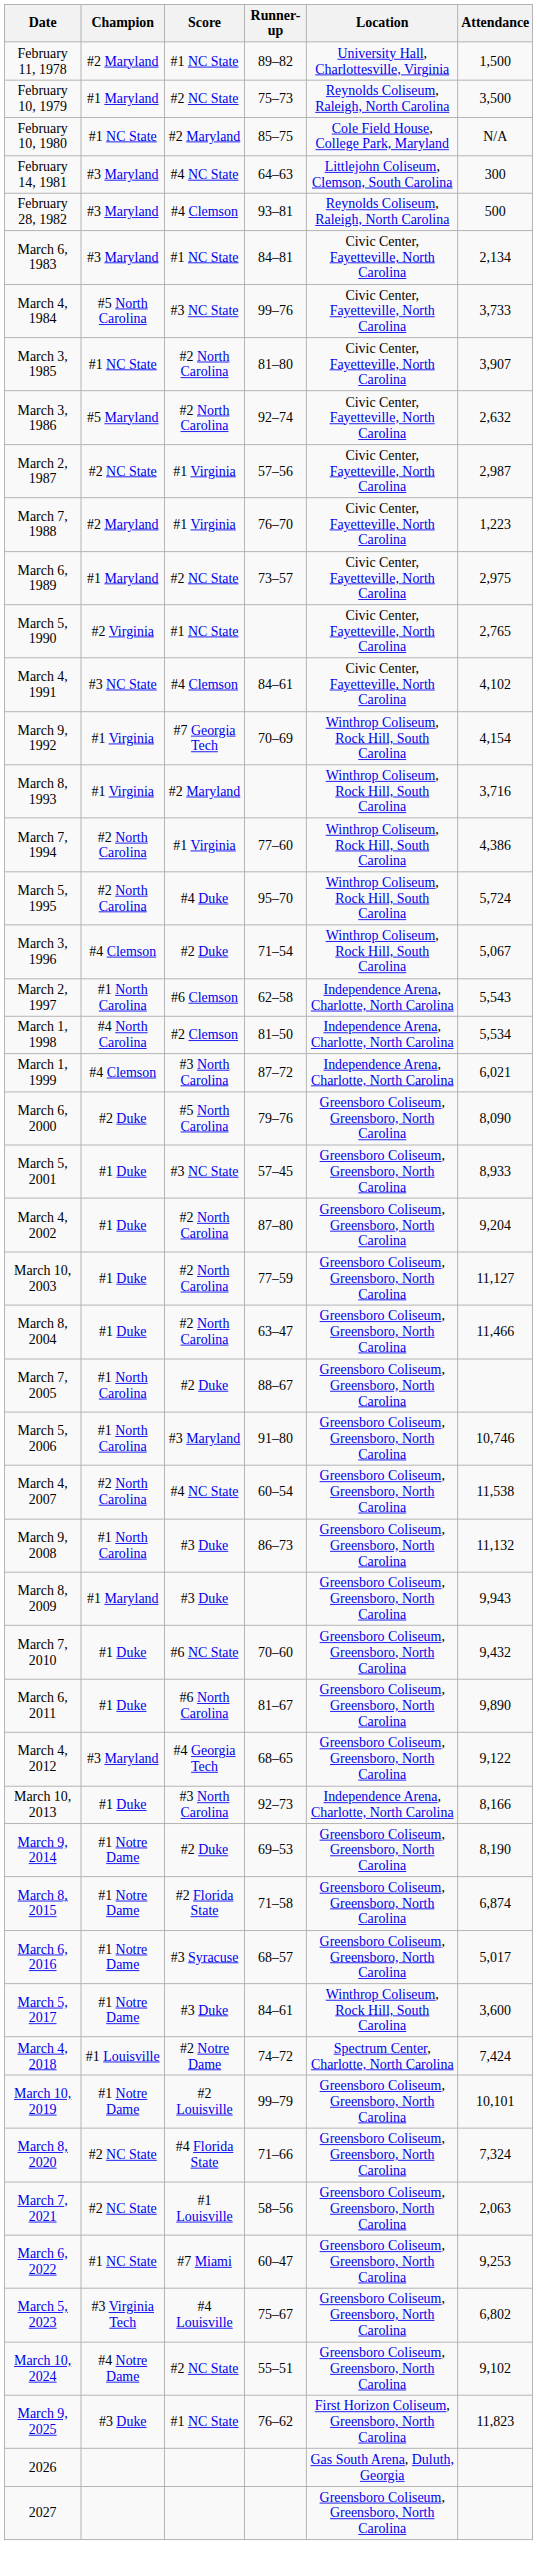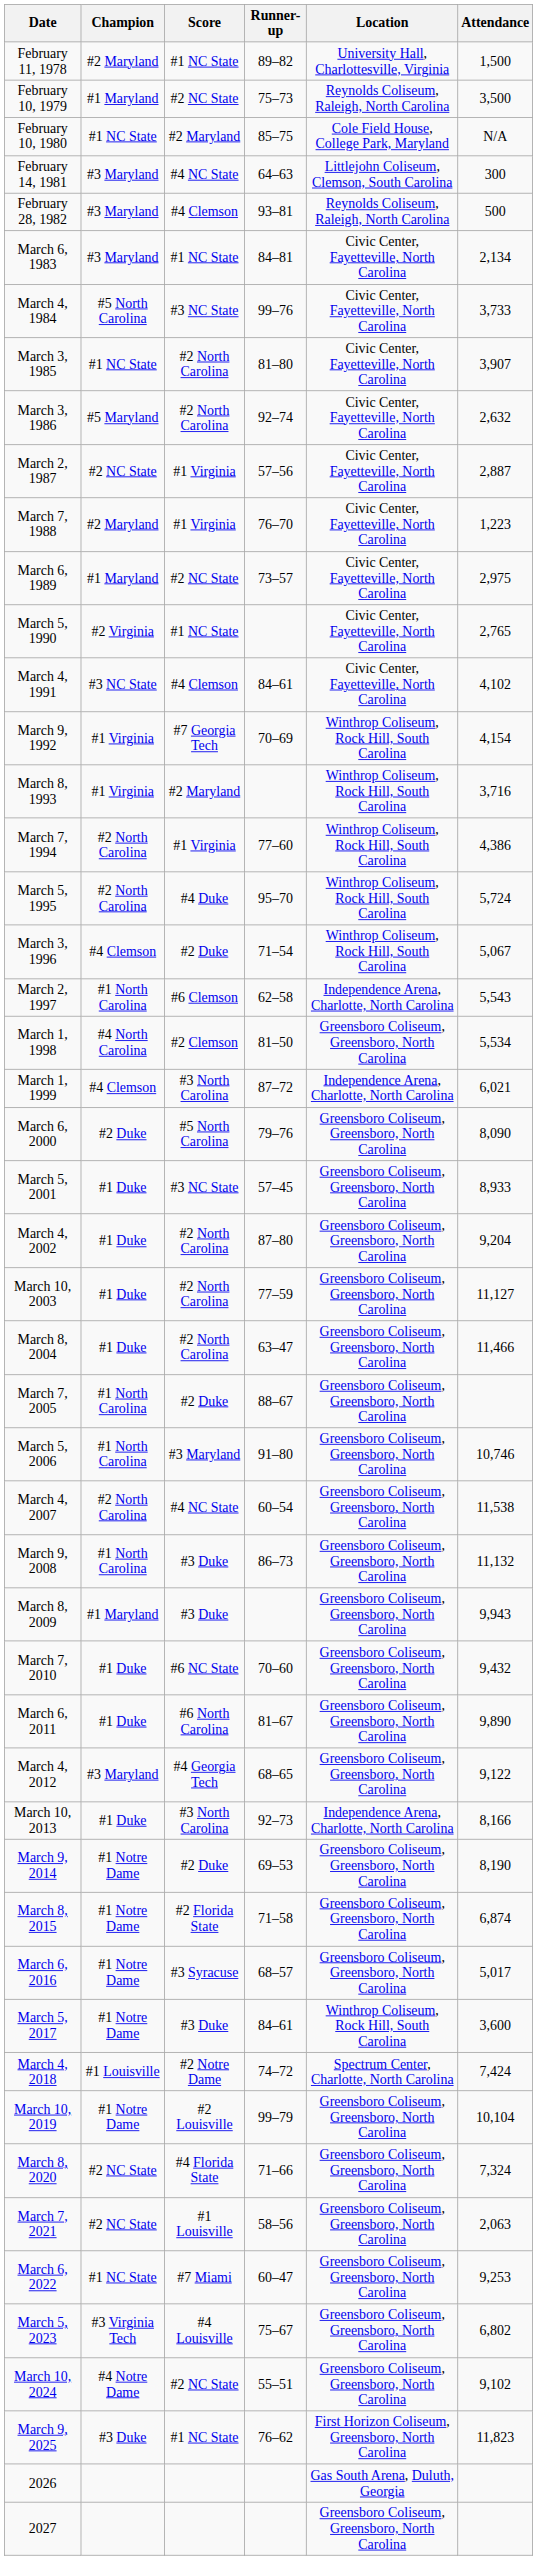(495, 471) 2,987 -> (495, 471) 2,887
(382, 1035) Independence Arena, Charlotte, North Carolina -> (382, 1042) Greensboro Coliseum, Greensboro, North Carolina
(495, 2101) 10,101 -> (495, 2117) 10,104
